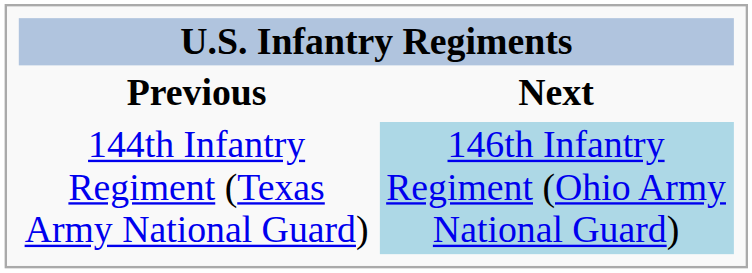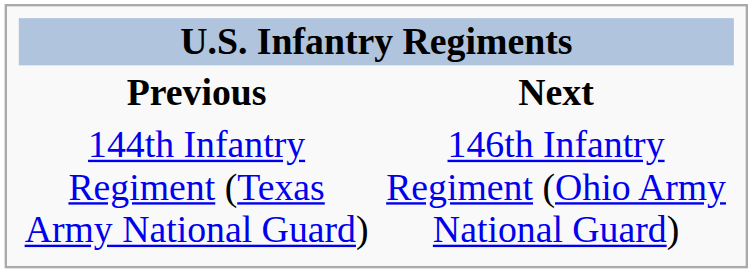(556, 187) lightblue background -> (556, 187) no background
